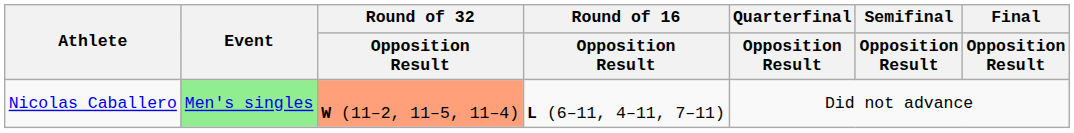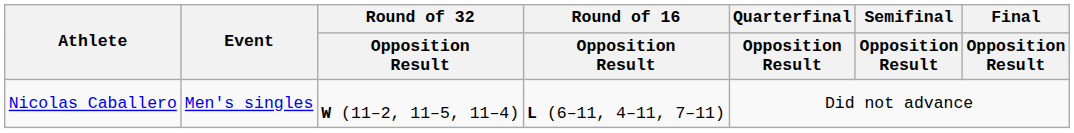(249, 103) lightgreen background -> (249, 103) no background
(420, 113) lightsalmon background -> (420, 113) no background
